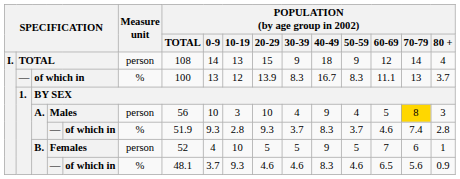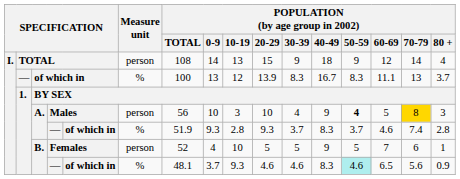(356, 112) normal -> (356, 112) bold
(356, 165) no background -> (356, 165) paleturquoise background
